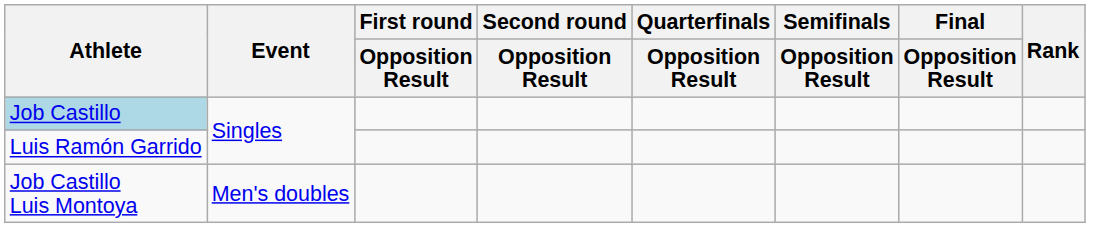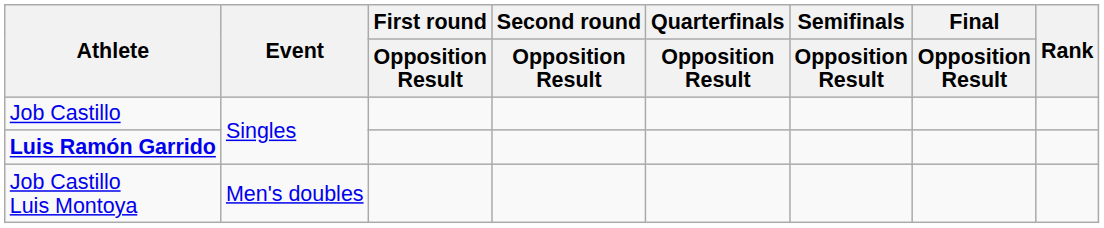(65, 114) lightblue background -> (65, 114) no background
(106, 148) normal -> (113, 148) bold
